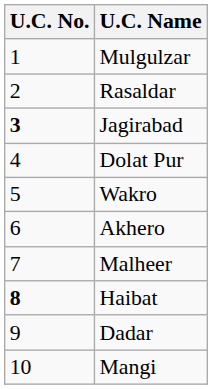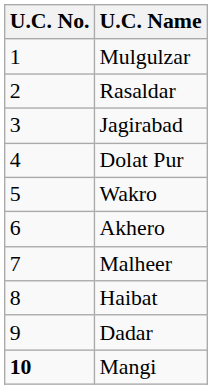(15, 125) bold -> (15, 125) normal
(15, 297) bold -> (15, 297) normal
(21, 366) normal -> (21, 366) bold
